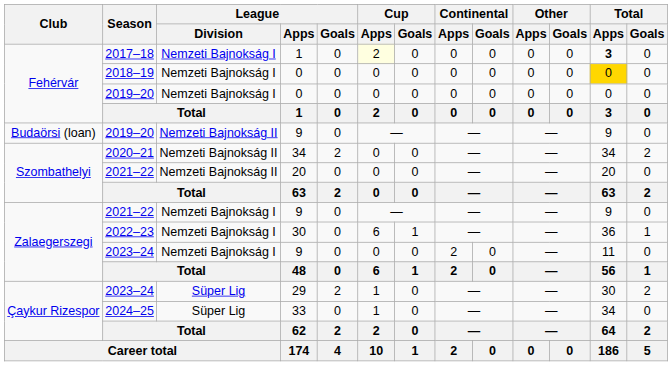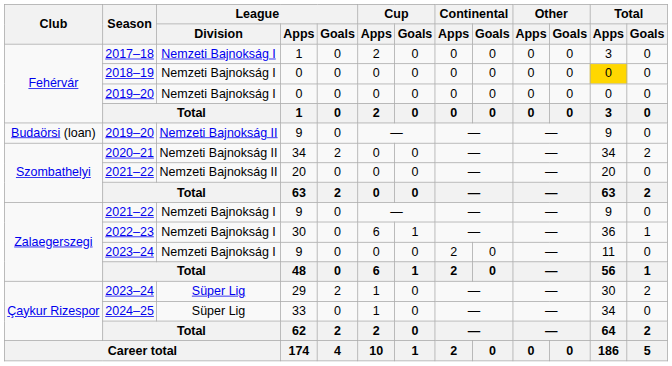(376, 53) lightyellow background -> (376, 53) no background
(608, 53) bold -> (608, 53) normal
